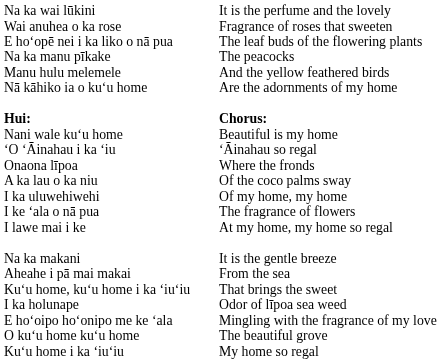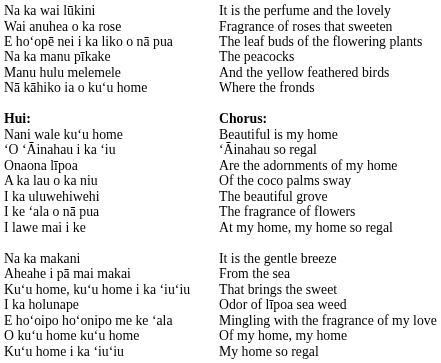(308, 88) Are the adornments of my home -> (267, 88) Where the fronds
(267, 165) Where the fronds -> (308, 165) Are the adornments of my home
(283, 196) Of my home, my home -> (273, 196) The beautiful grove
(273, 335) The beautiful grove -> (283, 335) Of my home, my home
